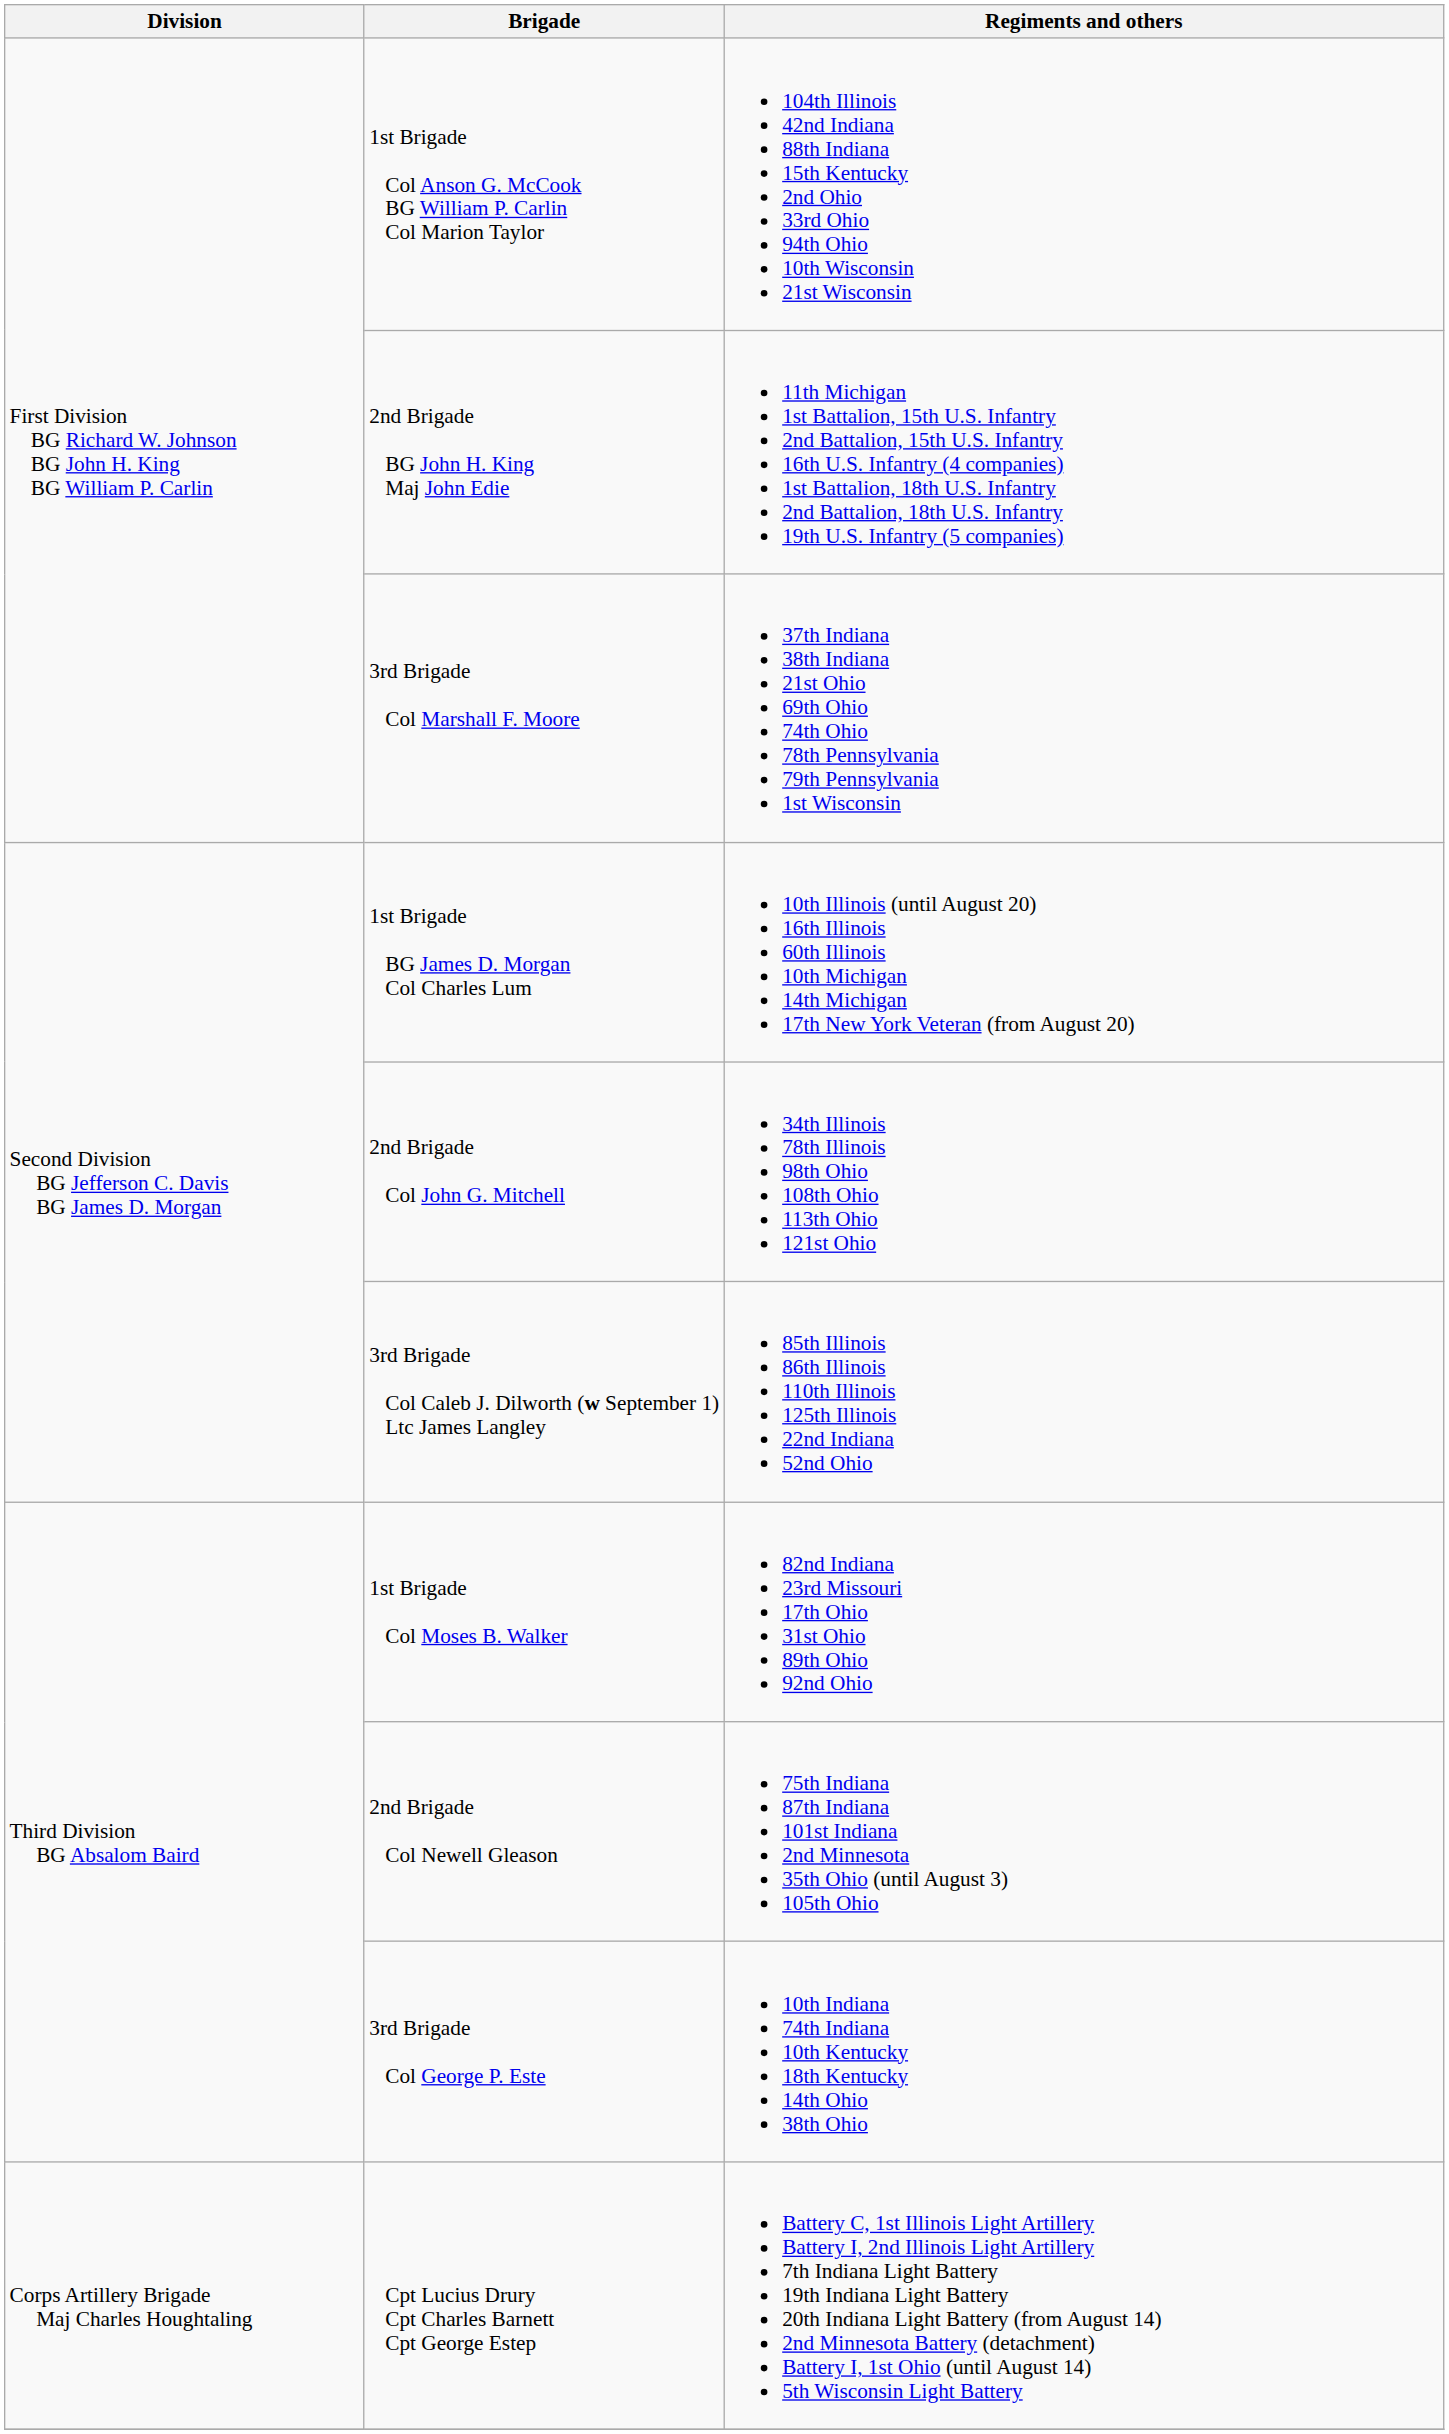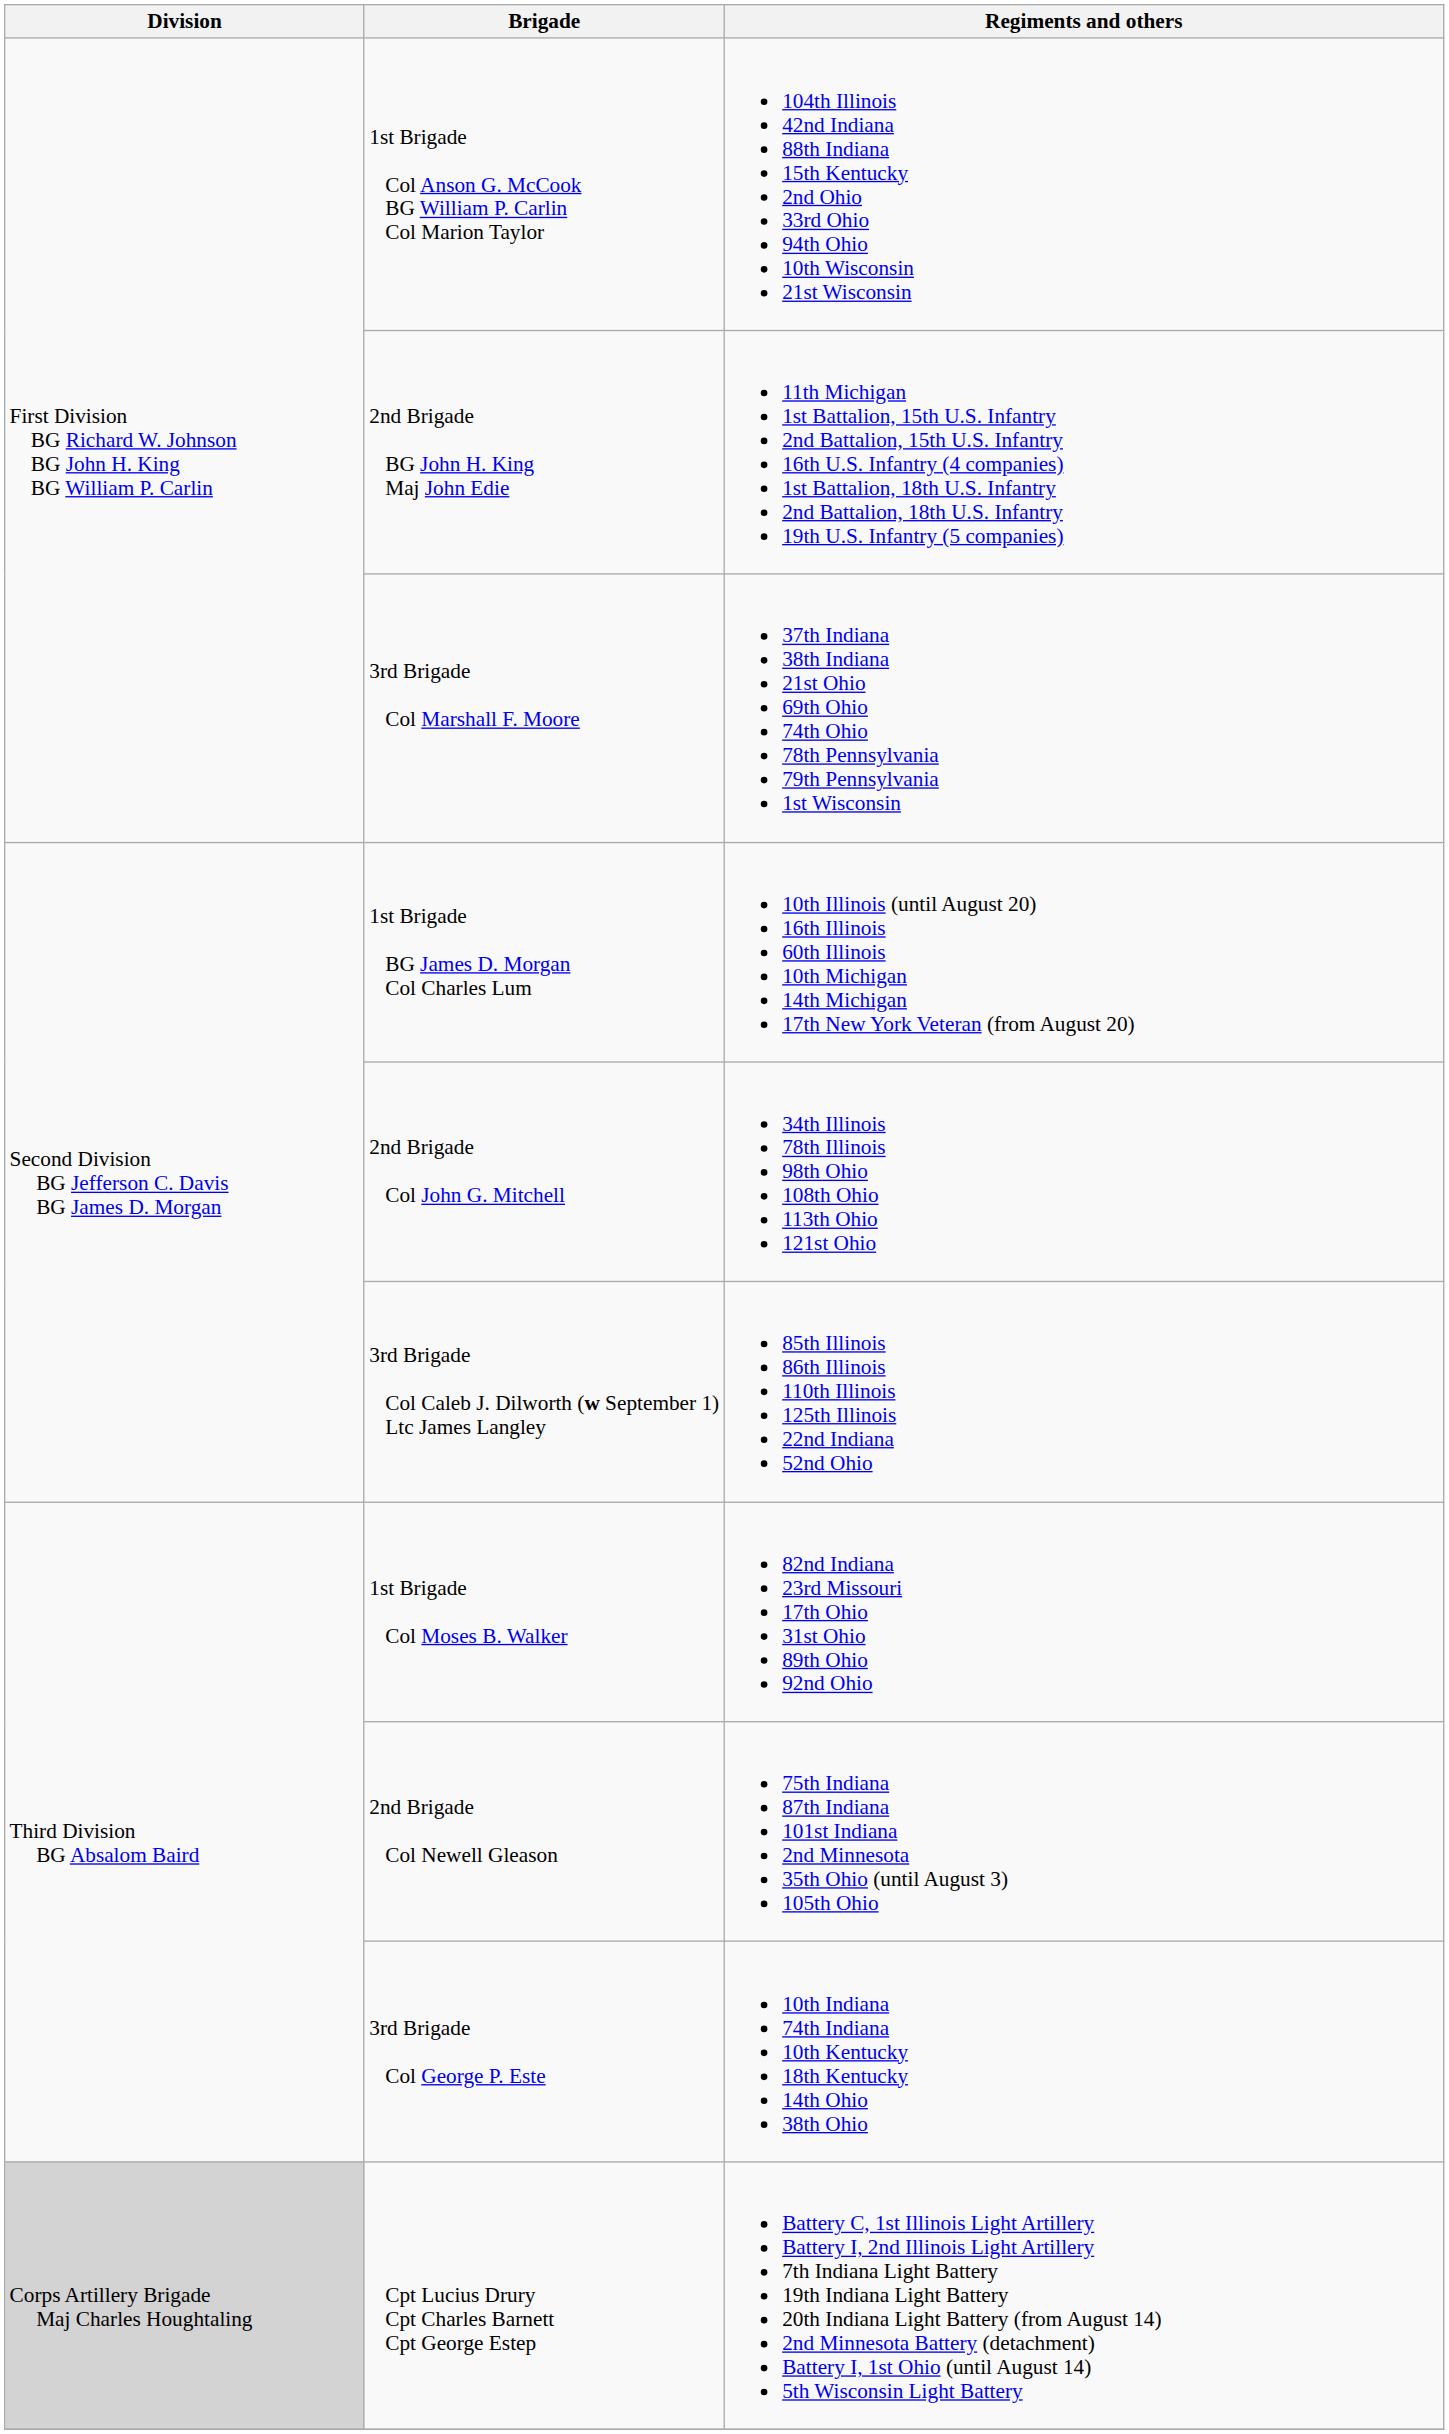(131, 2307) no background -> (131, 2307) lightgrey background
